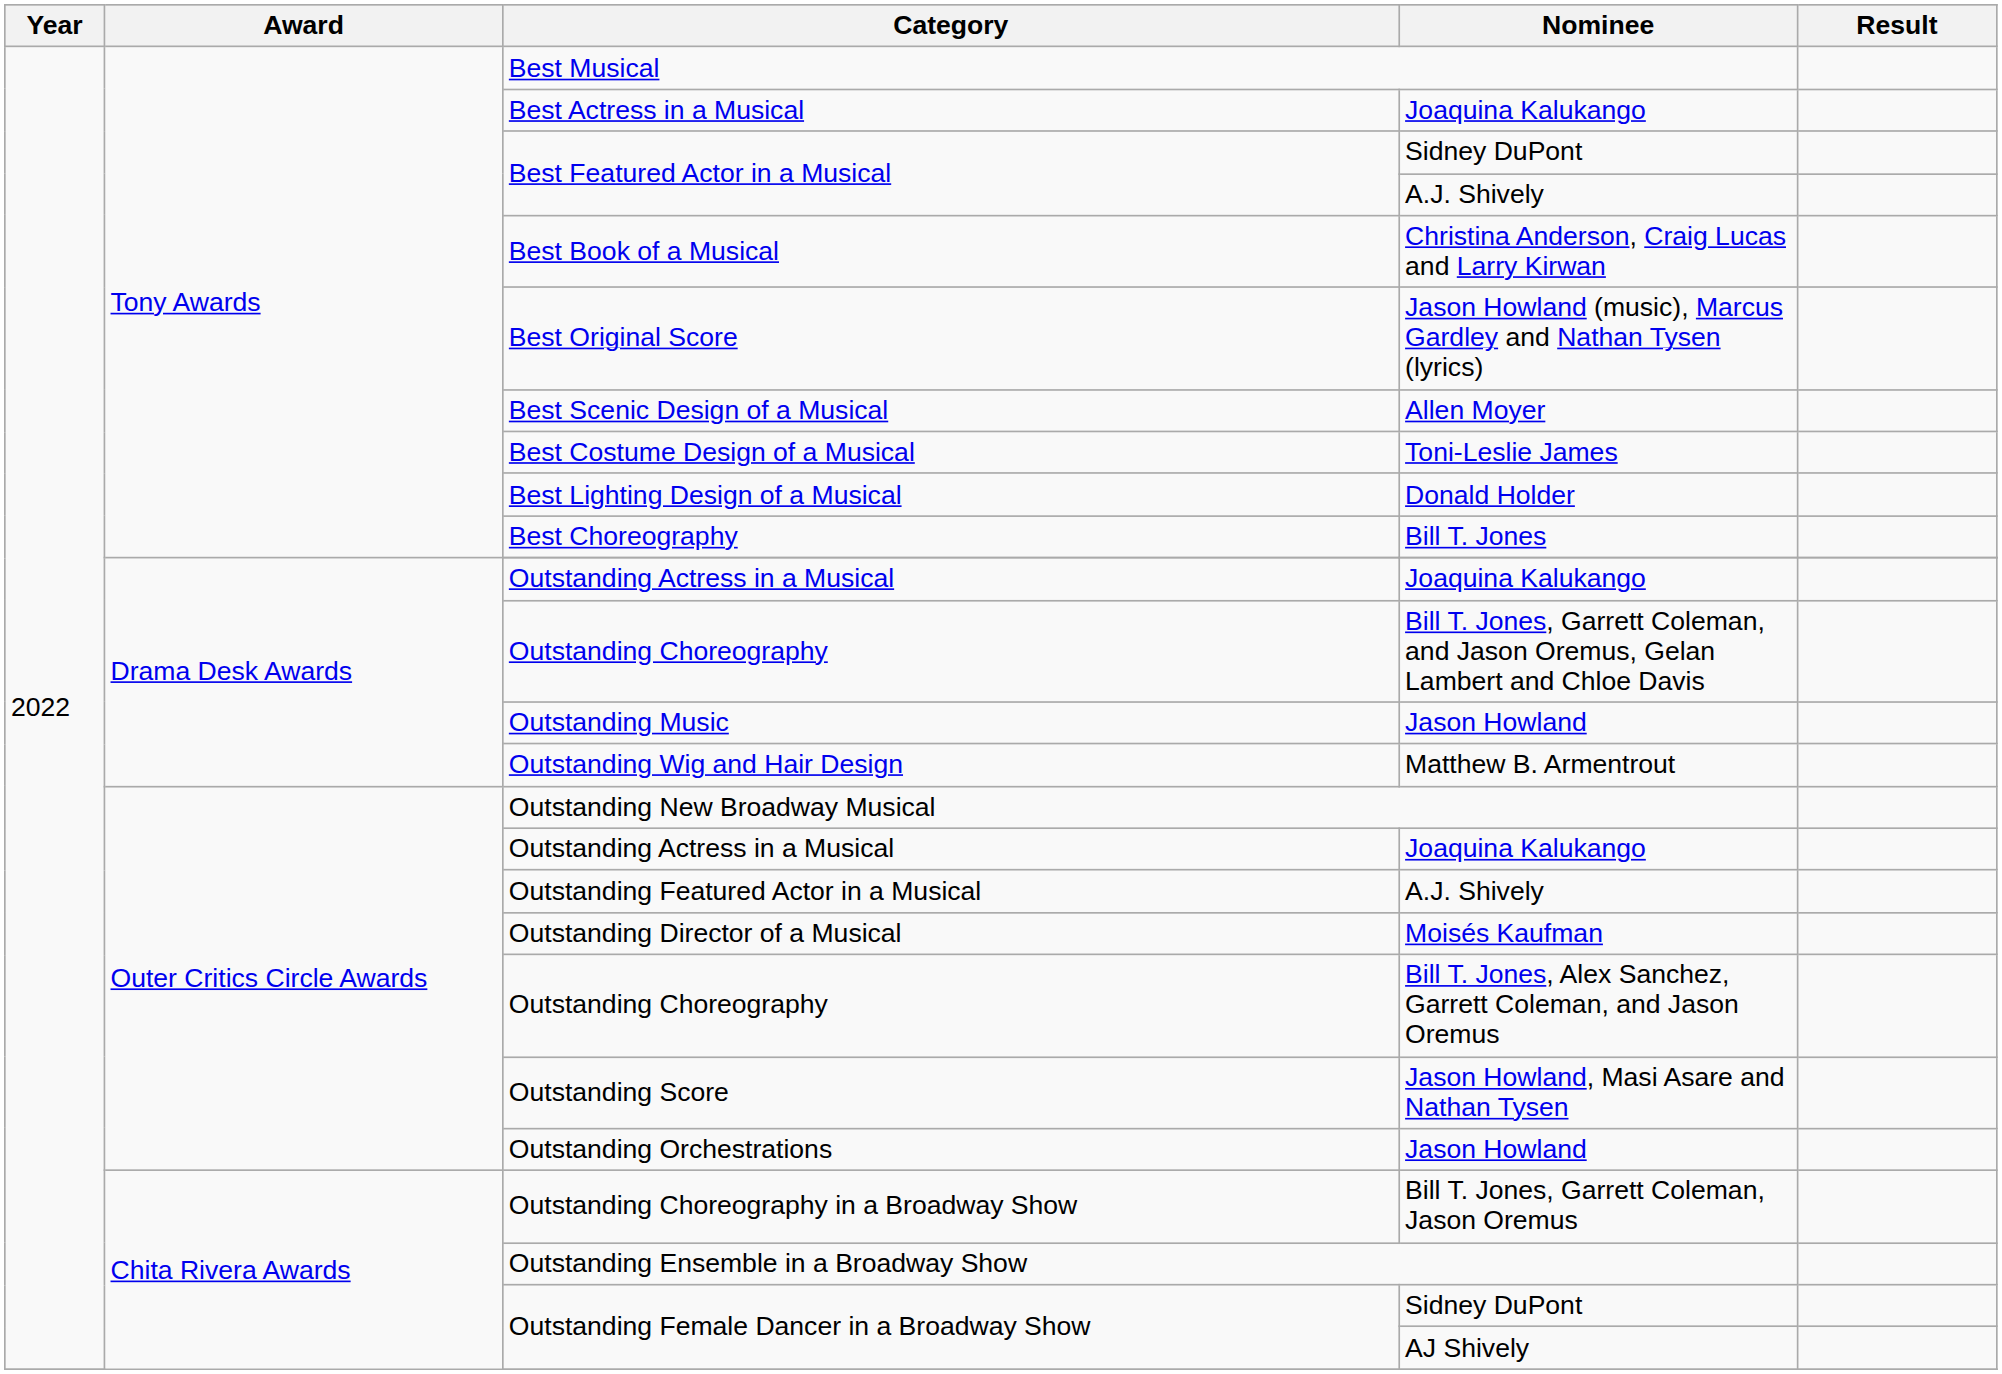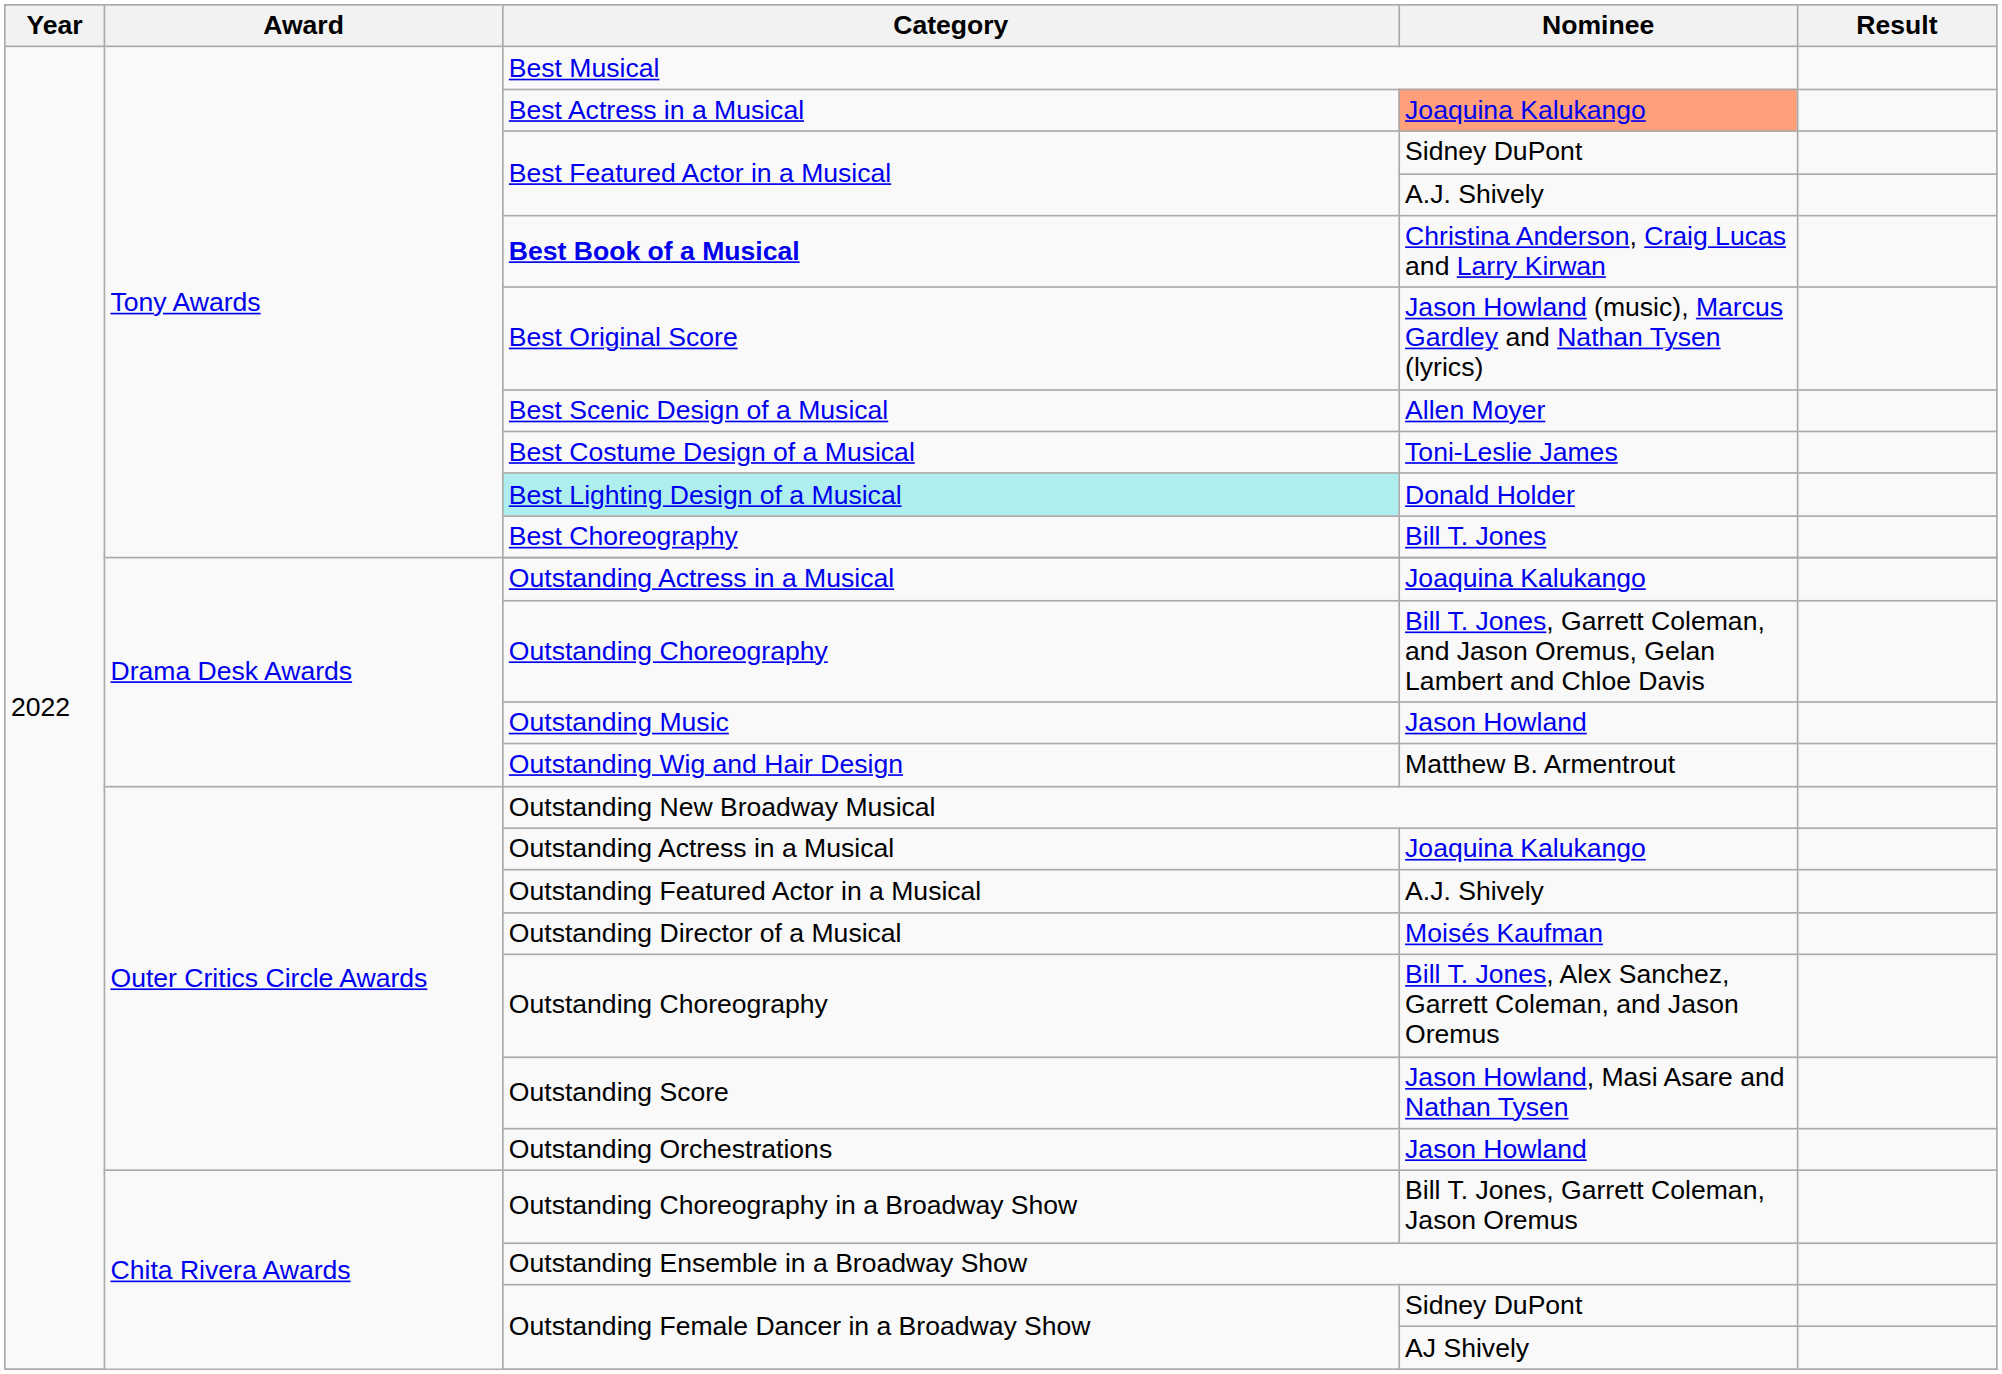(1525, 109) no background -> (1525, 109) lightsalmon background
(644, 251) normal -> (654, 251) bold
(705, 494) no background -> (705, 494) paleturquoise background
